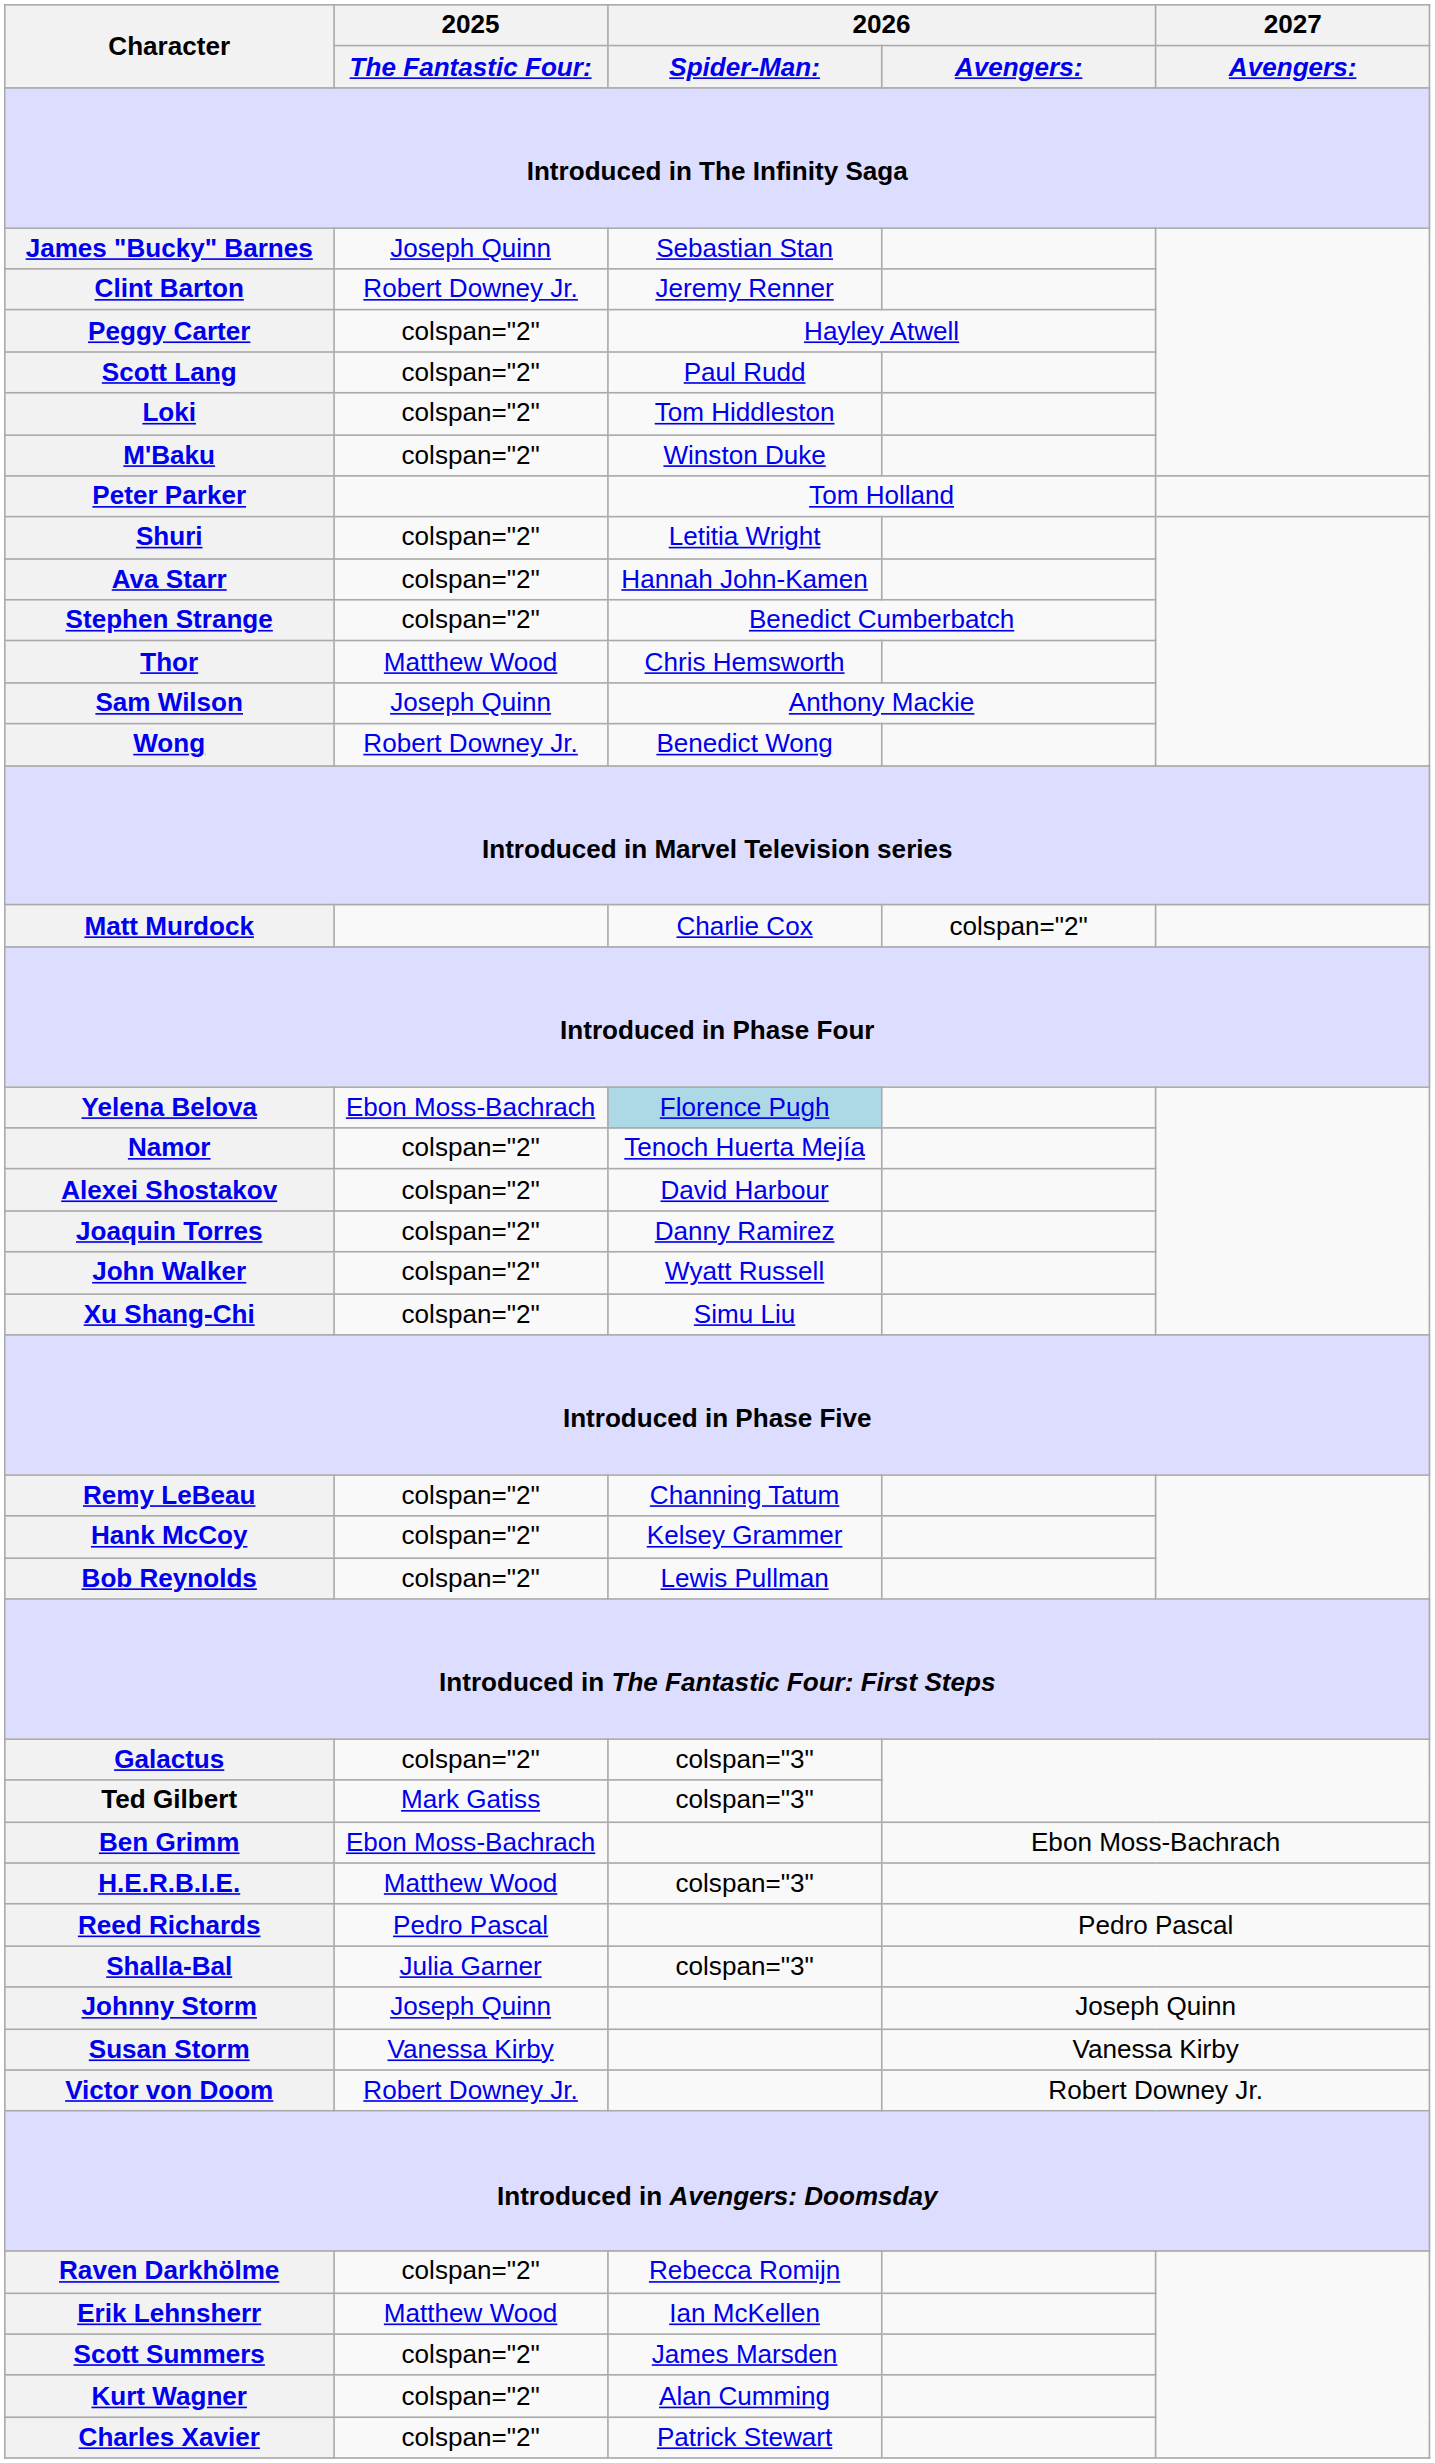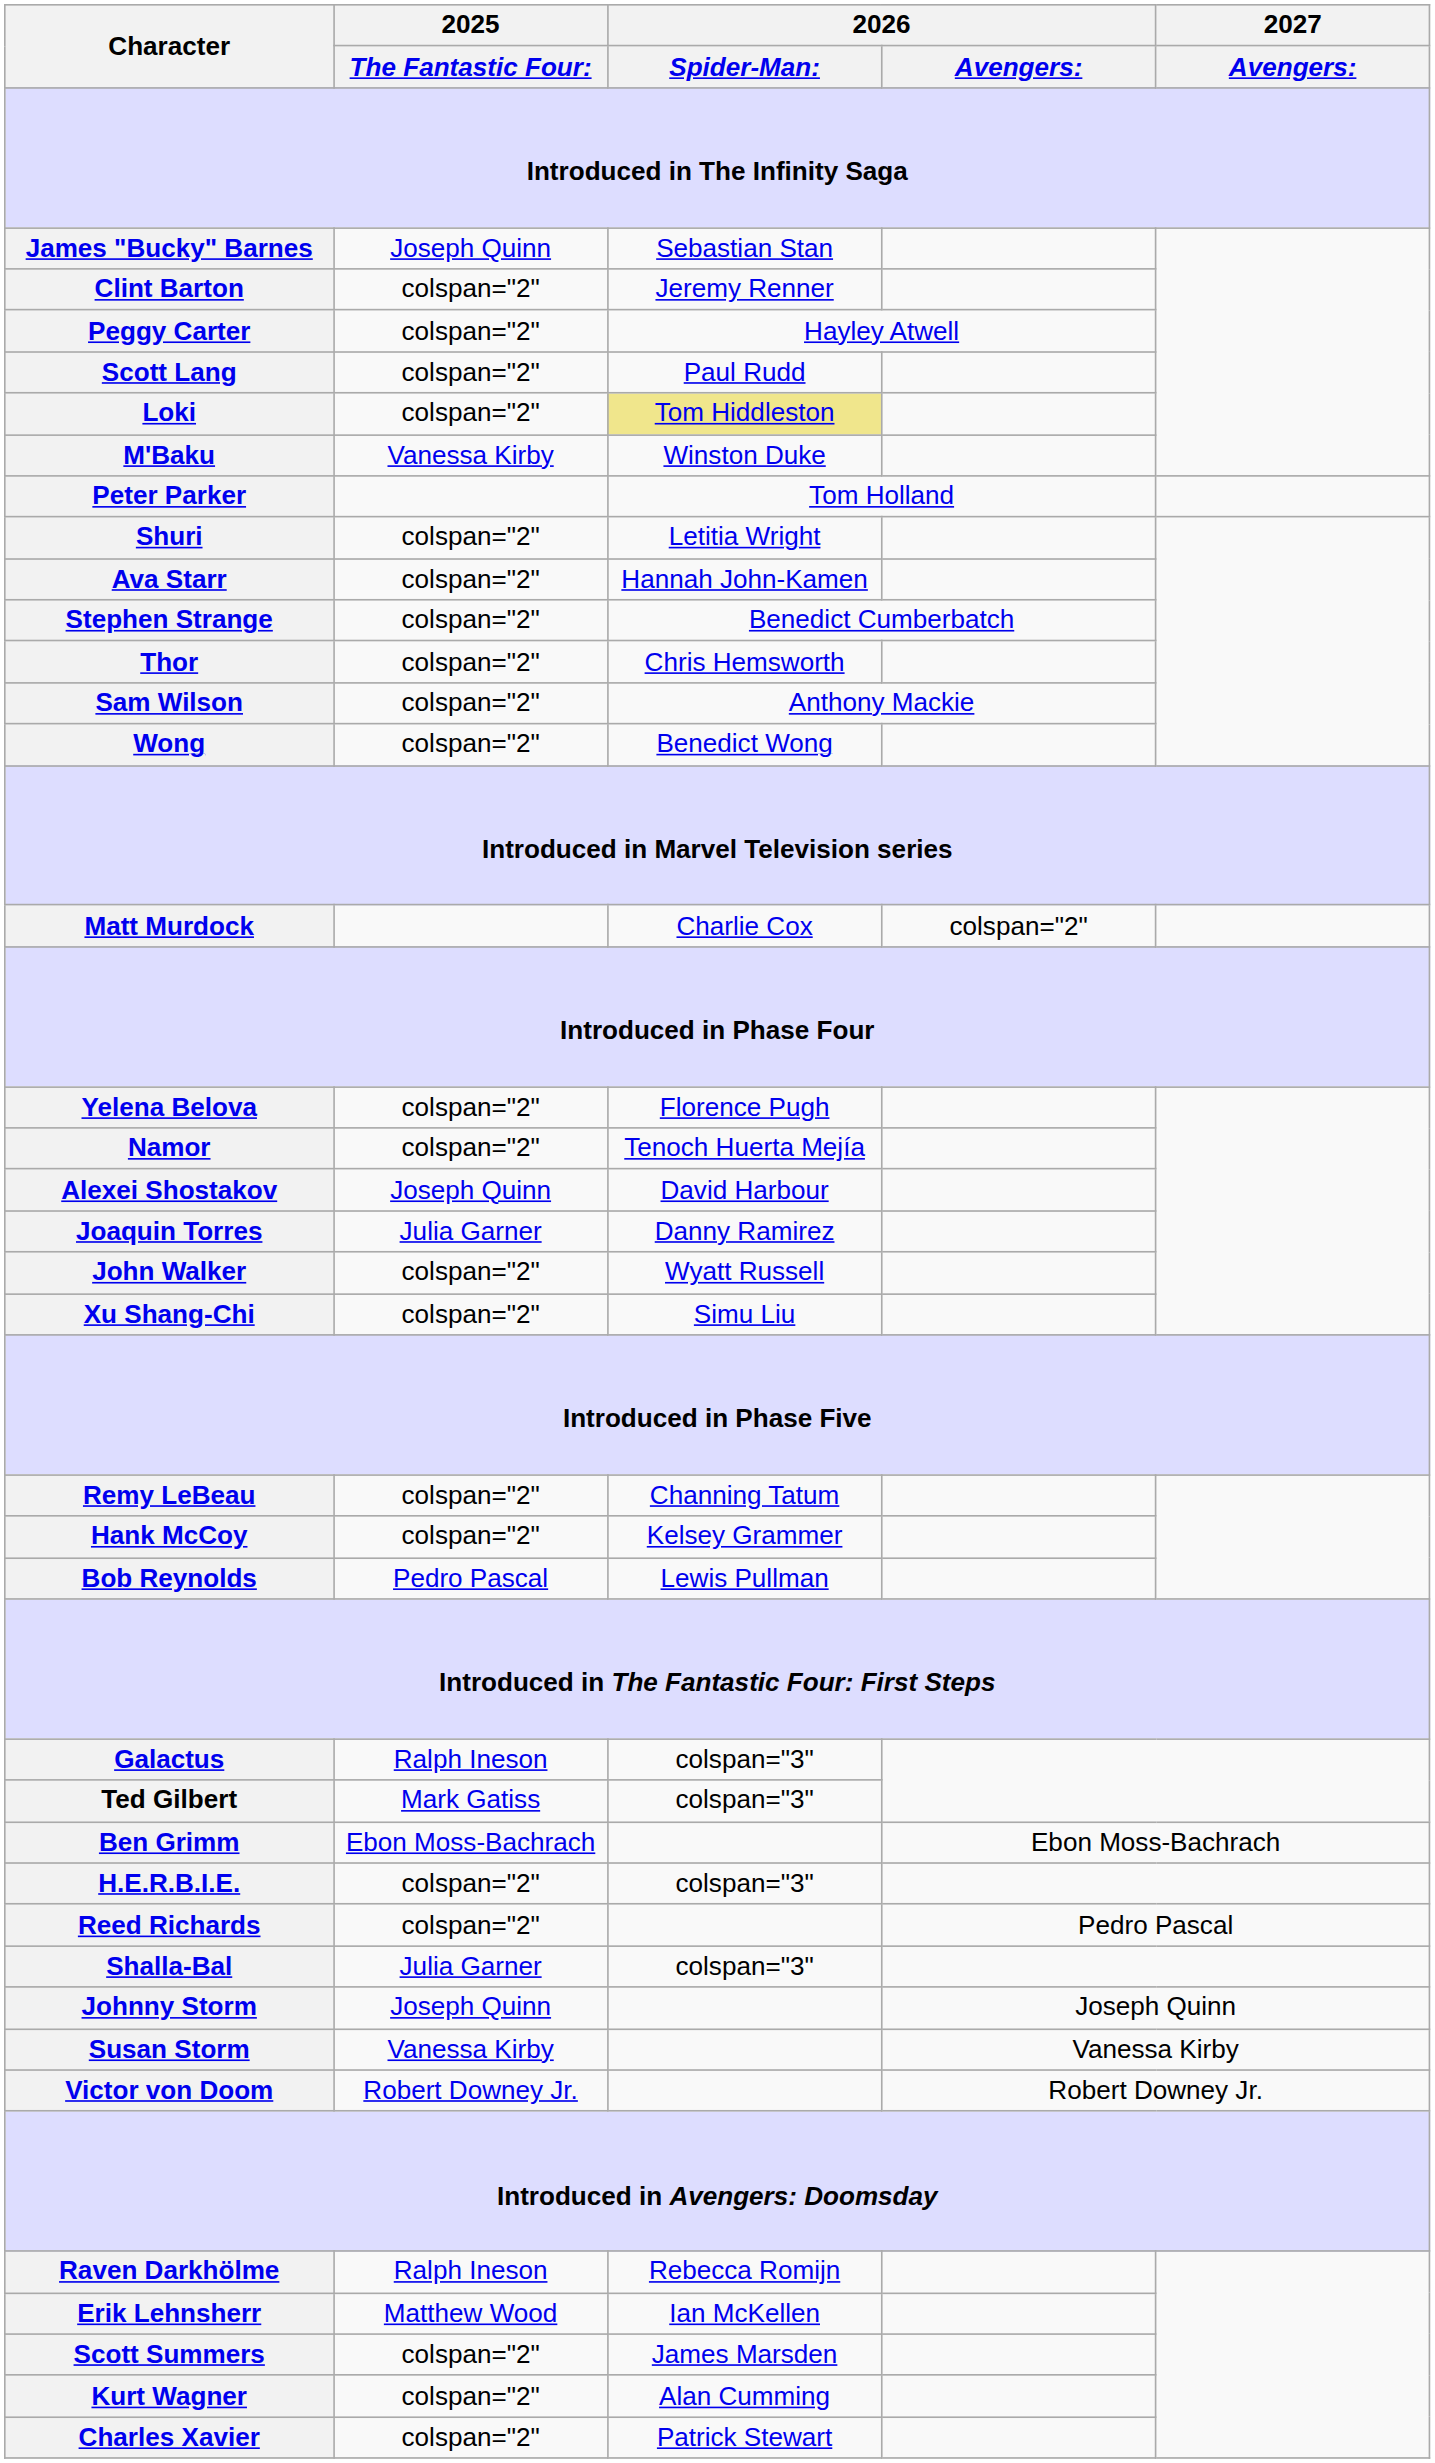(471, 289) Robert Downey Jr. -> (471, 289) colspan="2"
(745, 413) no background -> (745, 413) khaki background
(471, 454) colspan="2" -> (471, 454) Vanessa Kirby
(471, 661) Matthew Wood -> (471, 661) colspan="2"
(471, 702) Joseph Quinn -> (471, 702) colspan="2"
(471, 744) Robert Downey Jr. -> (471, 744) colspan="2"
(471, 1107) Ebon Moss-Bachrach -> (471, 1107) colspan="2"
(745, 1107) lightblue background -> (745, 1107) no background
(471, 1189) colspan="2" -> (471, 1189) Joseph Quinn
(471, 1231) colspan="2" -> (471, 1231) Julia Garner
(471, 1577) colspan="2" -> (471, 1577) Pedro Pascal
(471, 1759) colspan="2" -> (471, 1759) Ralph Ineson
(471, 1883) Matthew Wood -> (471, 1883) colspan="2"
(471, 1924) Pedro Pascal -> (471, 1924) colspan="2"
(471, 2271) colspan="2" -> (471, 2271) Ralph Ineson
